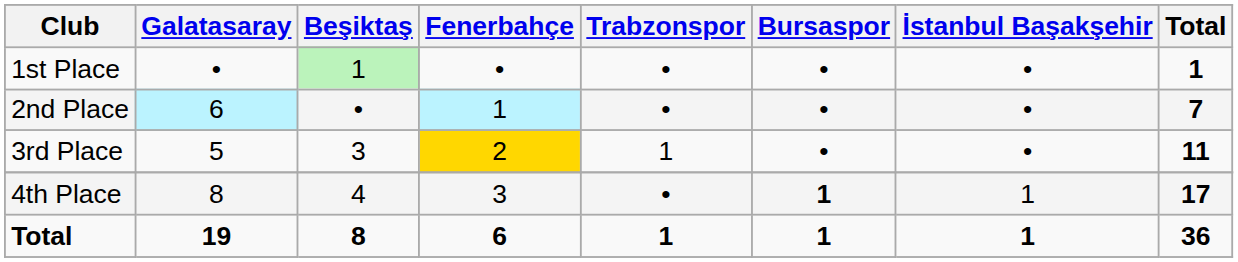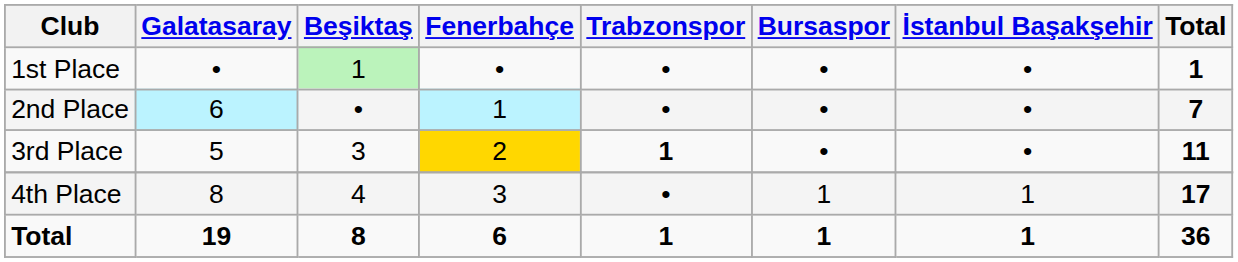(666, 152) normal -> (666, 152) bold
(824, 194) bold -> (824, 194) normal
